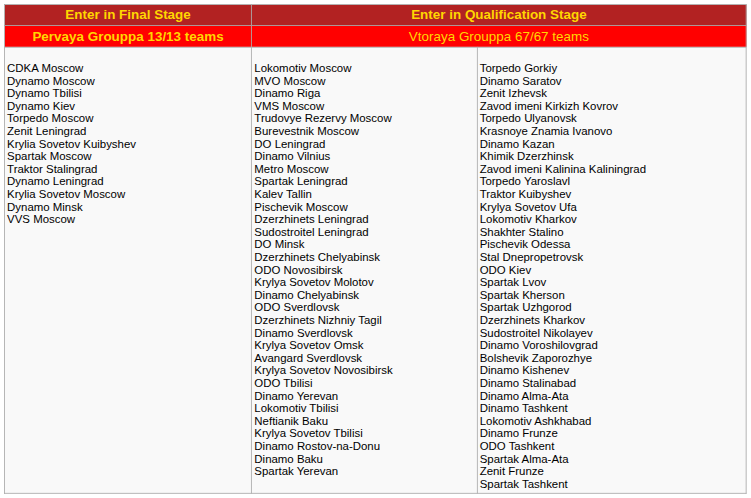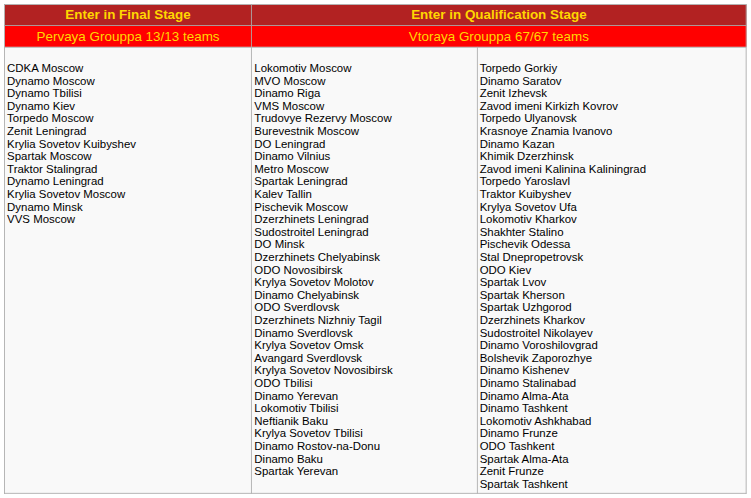(128, 36) bold -> (128, 36) normal
